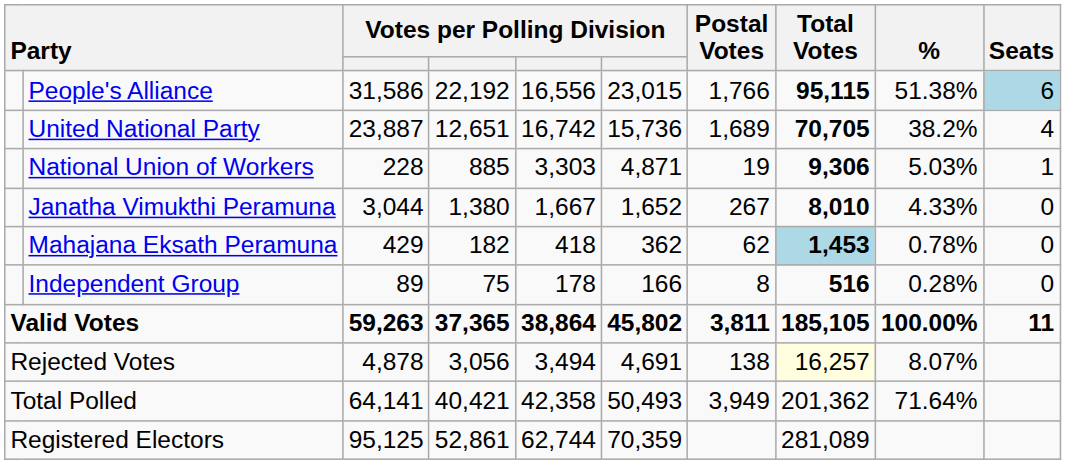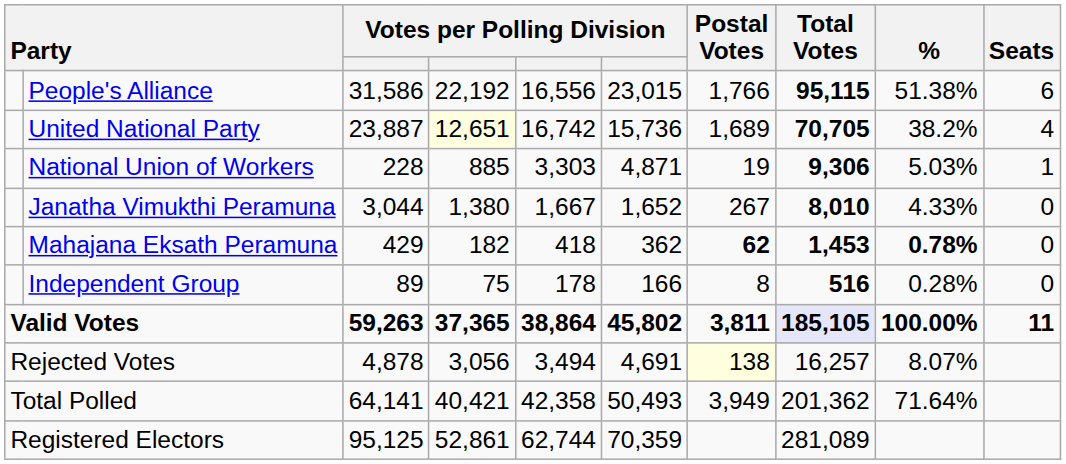(1047, 90) lightblue background -> (1047, 90) no background
(472, 129) no background -> (472, 129) lightyellow background
(756, 245) normal -> (756, 245) bold
(839, 245) lightblue background -> (839, 245) no background
(943, 245) normal -> (943, 245) bold
(825, 323) no background -> (825, 323) lavender background
(749, 362) no background -> (749, 362) lightyellow background
(832, 362) lightyellow background -> (832, 362) no background
